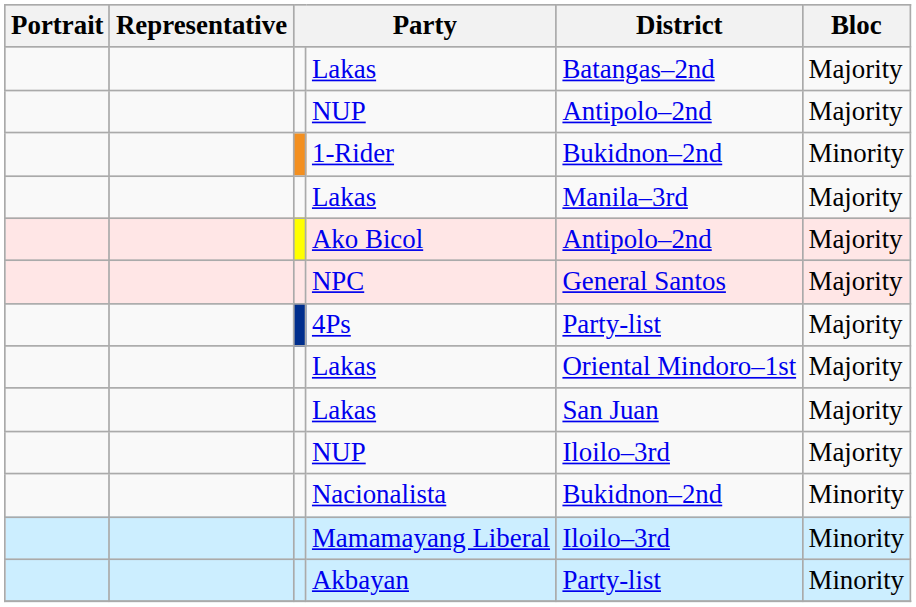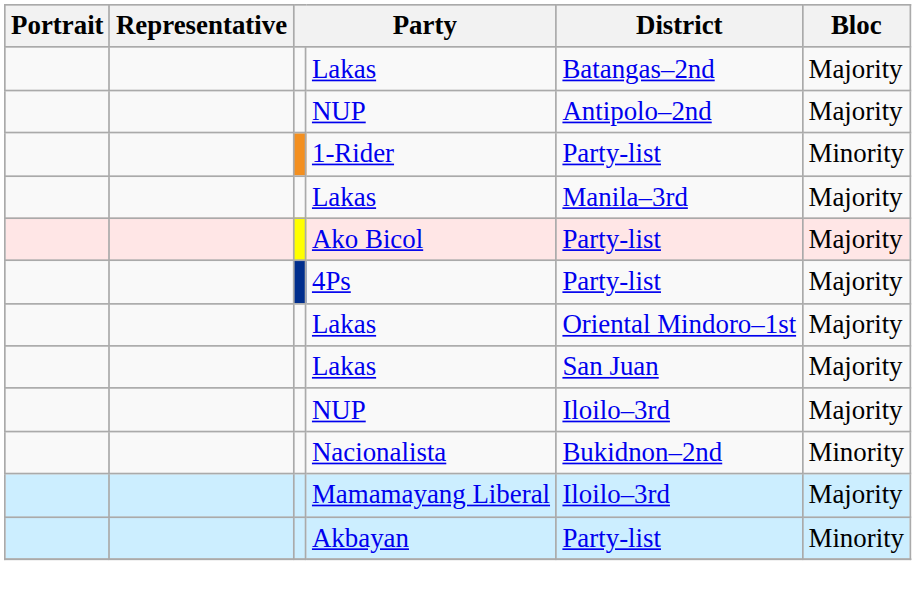(642, 153) Bukidnon–2nd -> (612, 153) Party-list
(637, 238) Antipolo–2nd -> (612, 238) Party-list
- row: (57, 282)
(856, 537) Minority -> (856, 494) Majority
